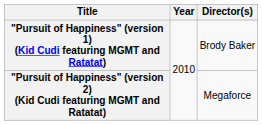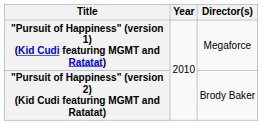(227, 45) Brody Baker -> (227, 45) Megaforce
(227, 95) Megaforce -> (227, 95) Brody Baker
